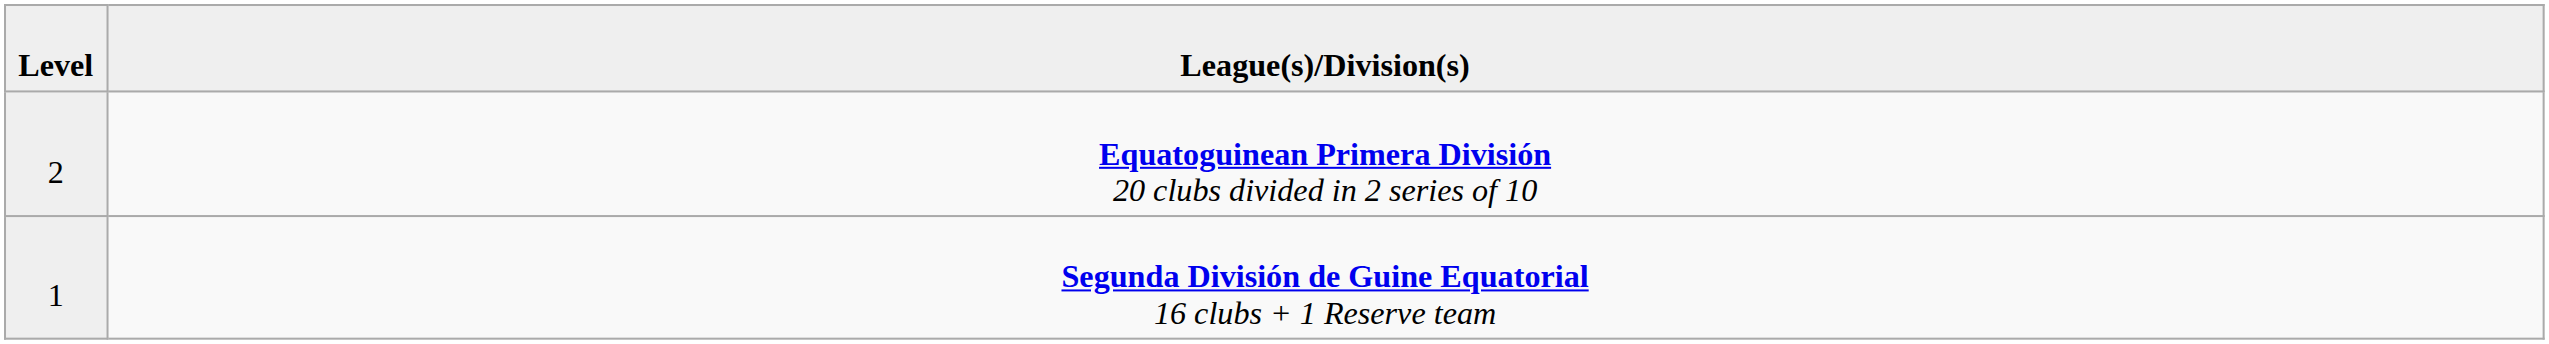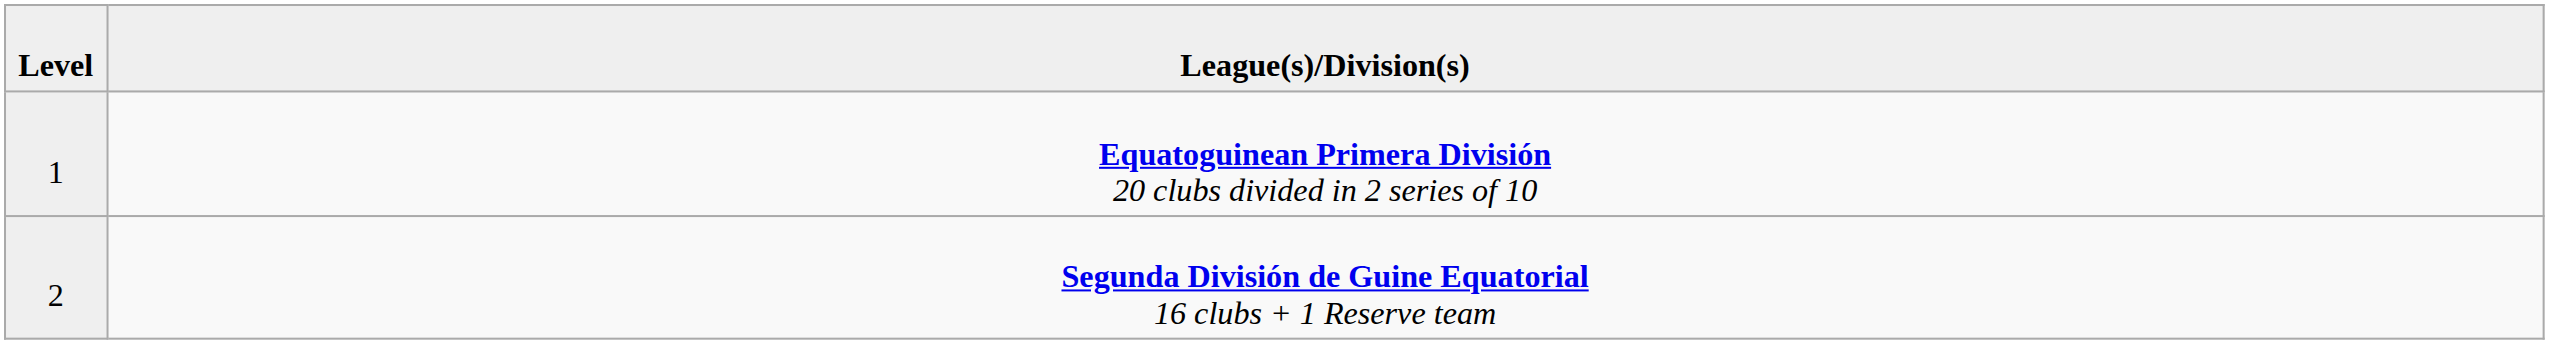(56, 171) 2 -> (56, 171) 1
(56, 294) 1 -> (56, 294) 2
